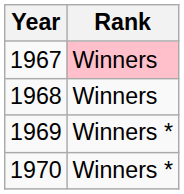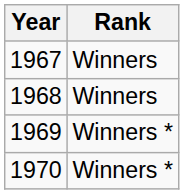(115, 59) pink background -> (115, 59) no background
